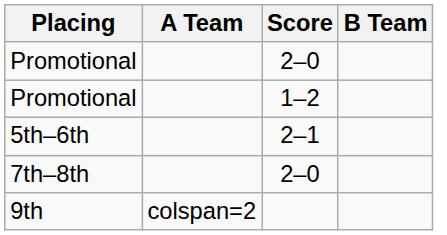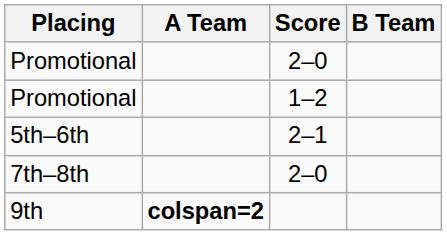(202, 211) normal -> (206, 211) bold
